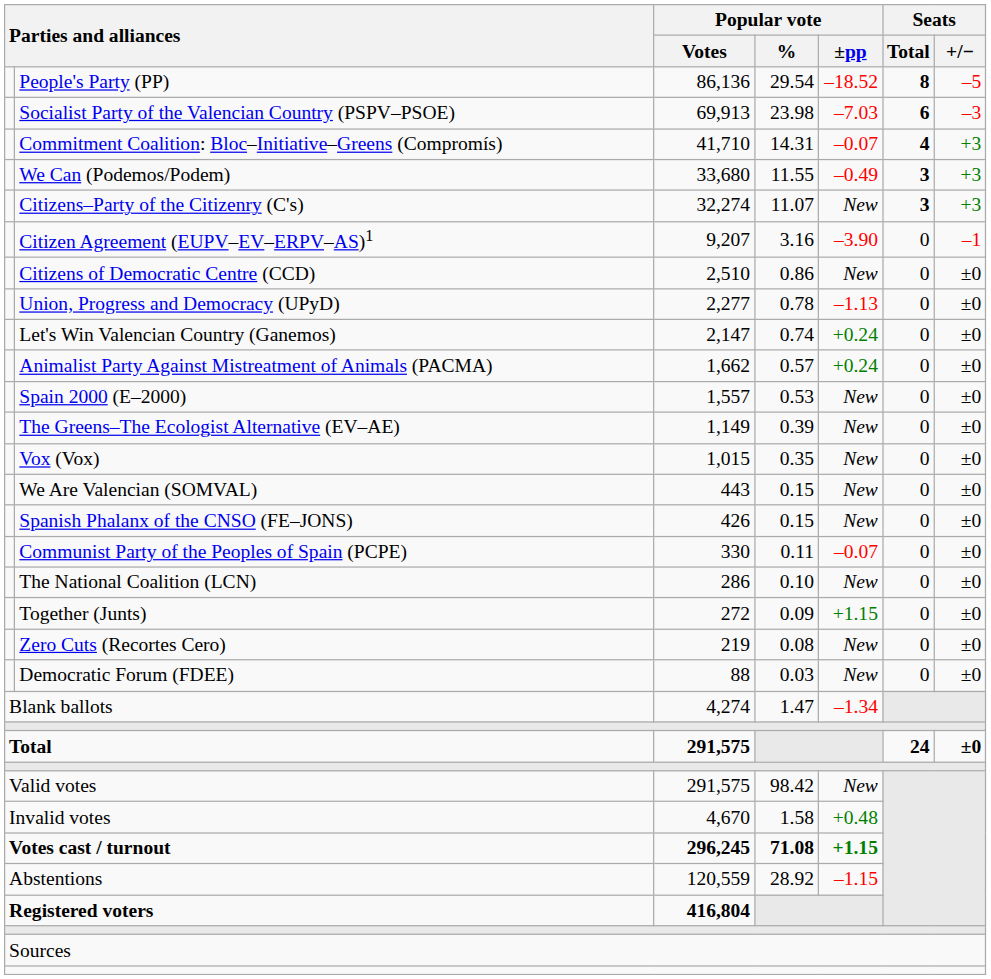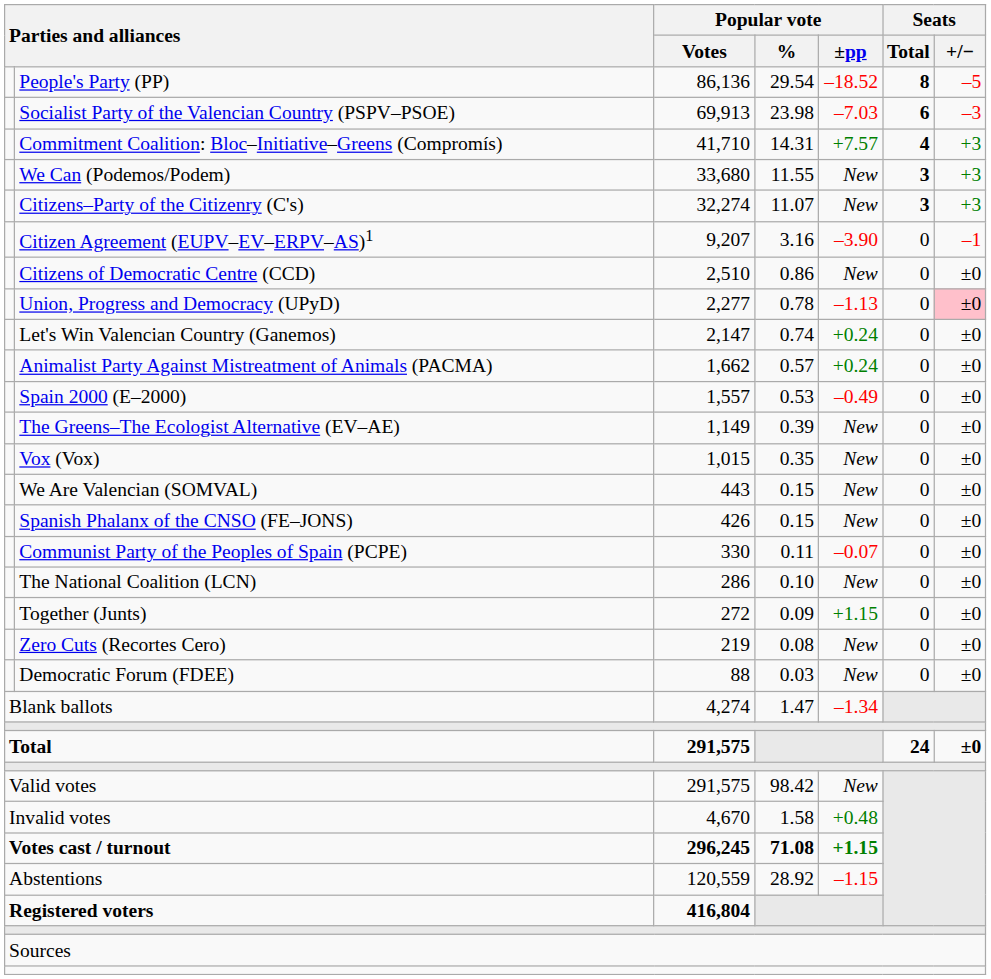(856, 143) –0.07 -> (855, 143) +7.57
(856, 174) –0.49 -> (861, 174) New
(971, 303) no background -> (971, 303) pink background
(861, 396) New -> (856, 396) –0.49
